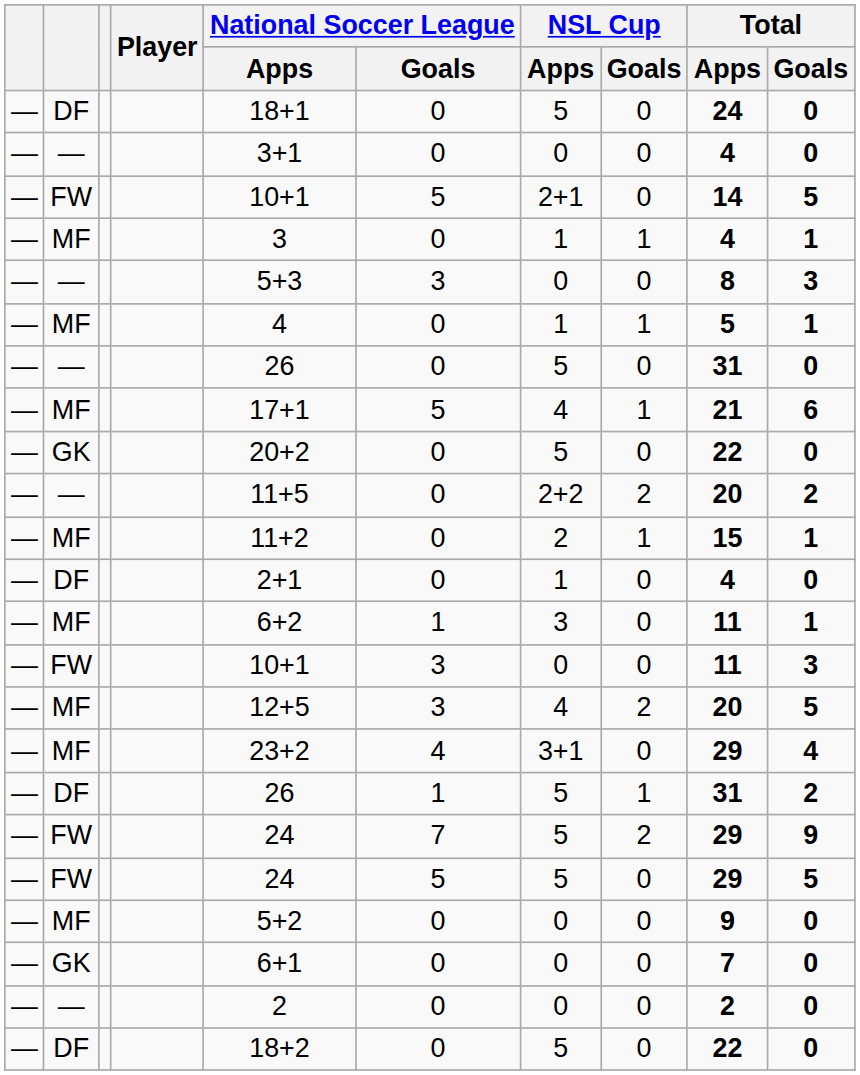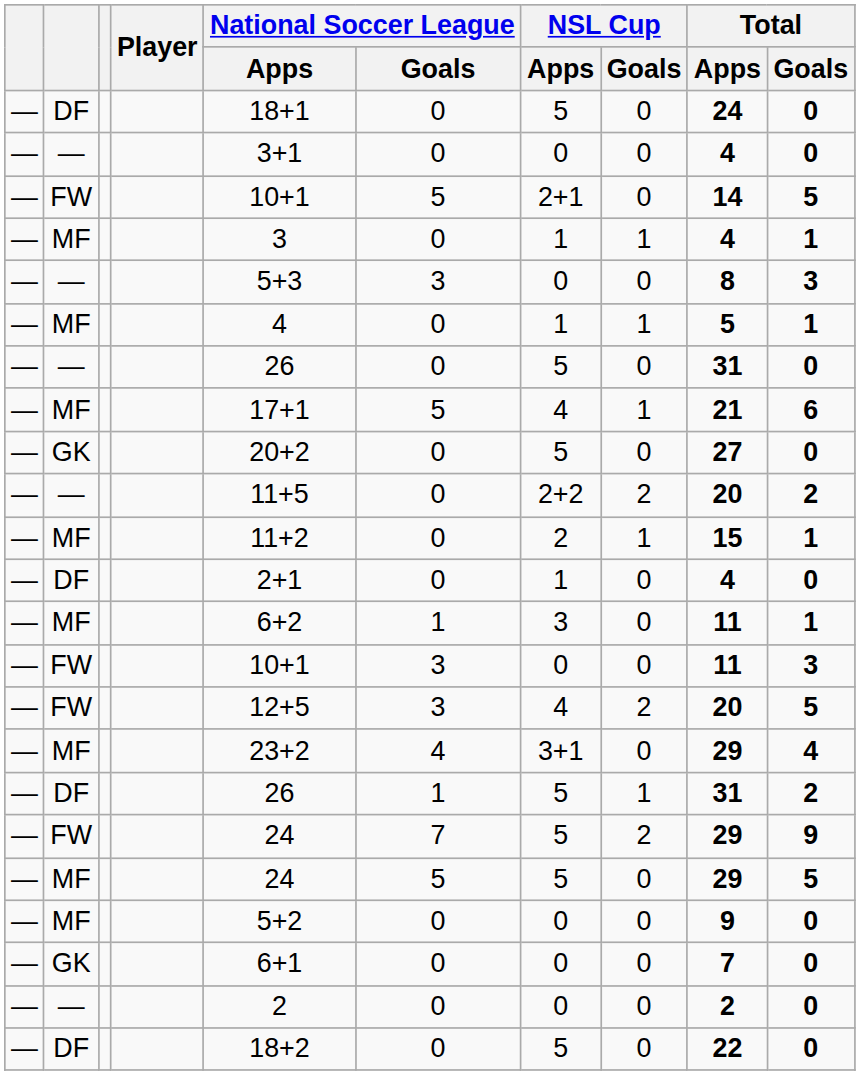(727, 452) 22 -> (727, 452) 27
(71, 707) MF -> (71, 707) FW
(71, 878) FW -> (71, 878) MF
